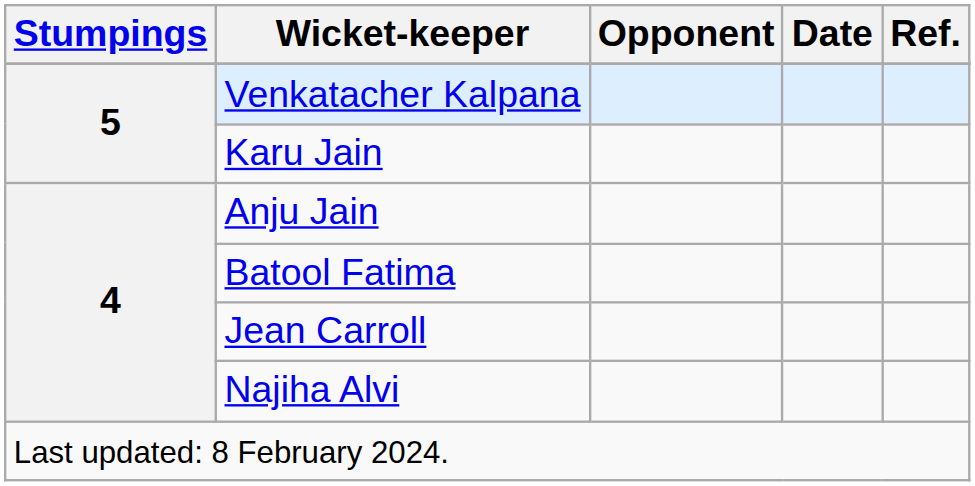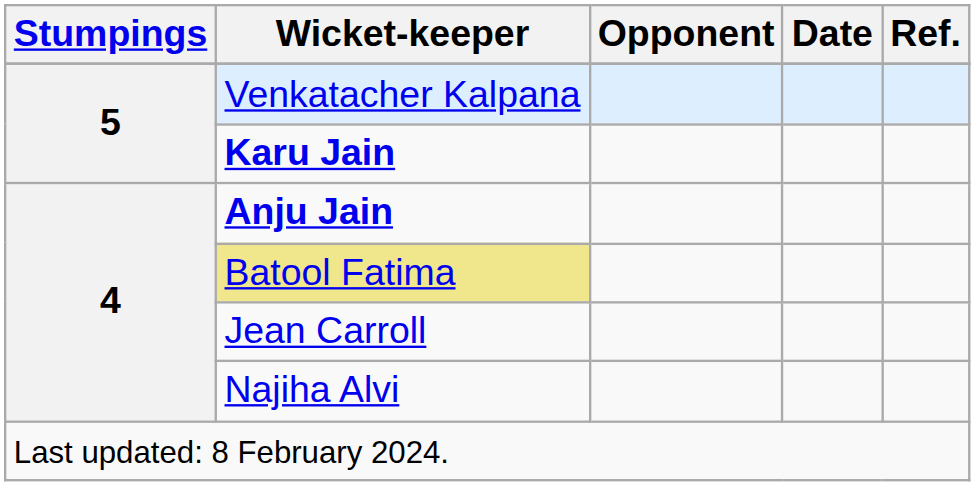(304, 152) normal -> (310, 152) bold
(302, 212) normal -> (309, 212) bold
(340, 271) no background -> (340, 271) khaki background
